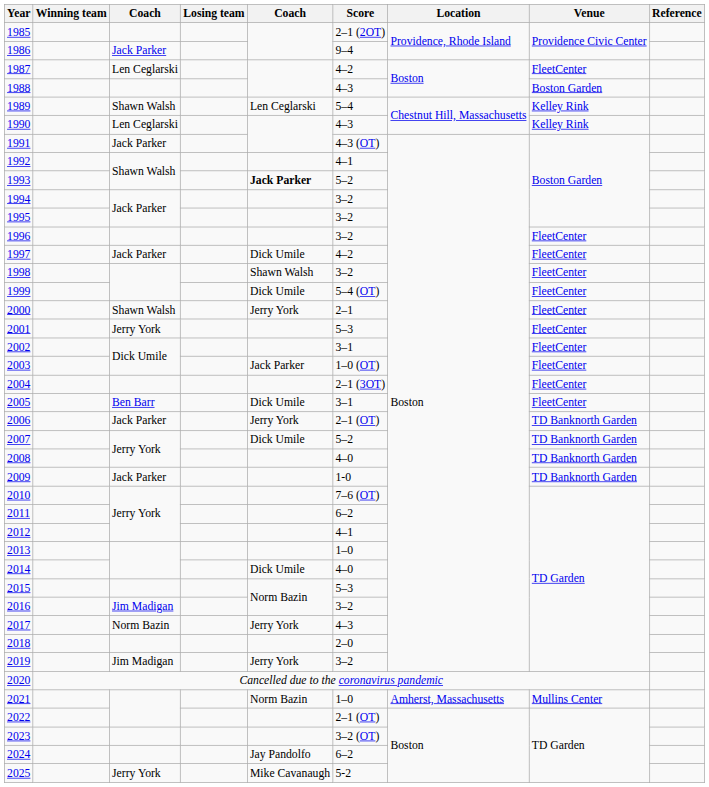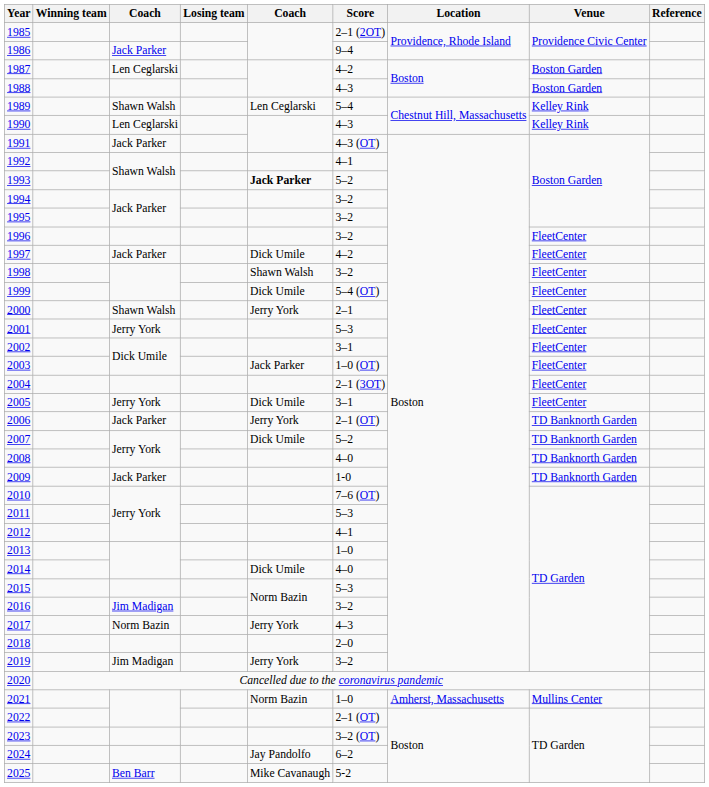(559, 69) FleetCenter -> (567, 69) Boston Garden
(133, 402) Ben Barr -> (136, 402) Jerry York
(344, 513) 6–2 -> (344, 513) 5–3
(136, 773) Jerry York -> (133, 773) Ben Barr
